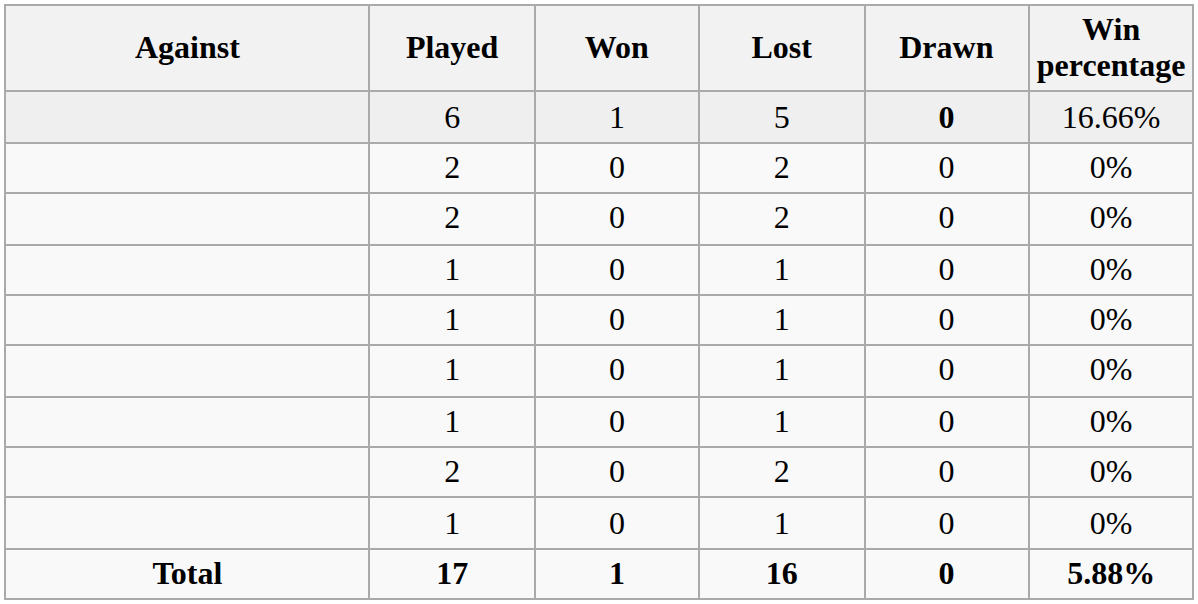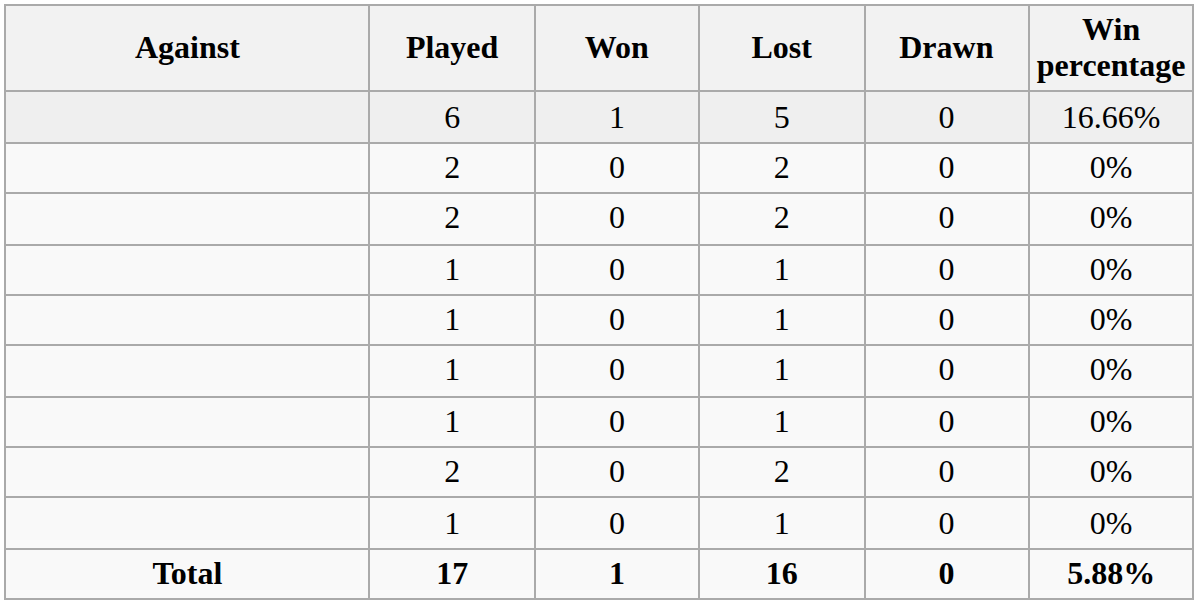(946, 116) bold -> (946, 116) normal
